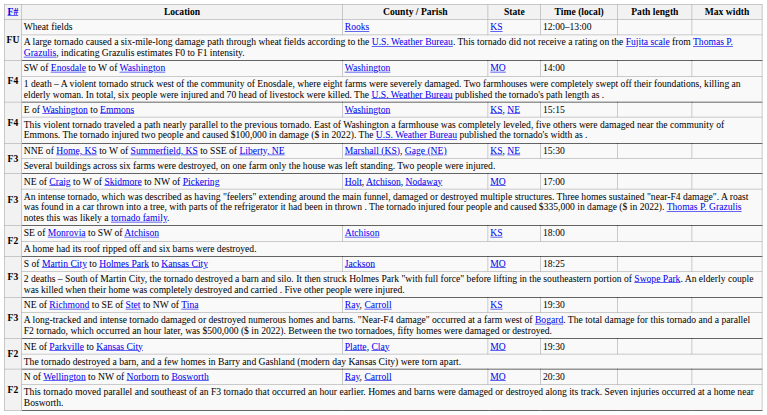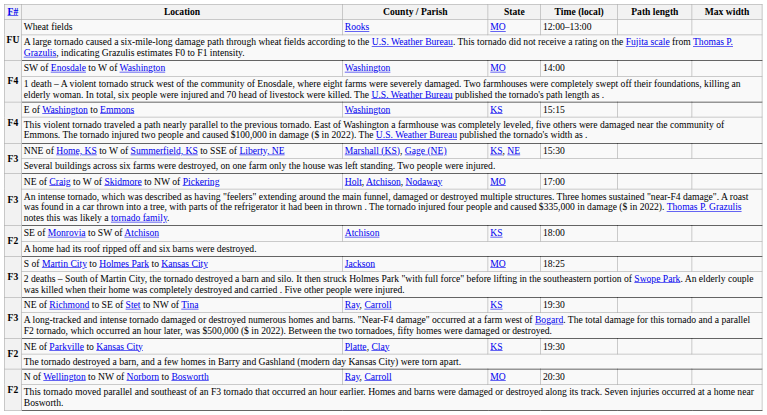(496, 27) KS -> (498, 27) MO
(505, 109) KS, NE -> (496, 109) KS
(498, 346) MO -> (496, 346) KS
